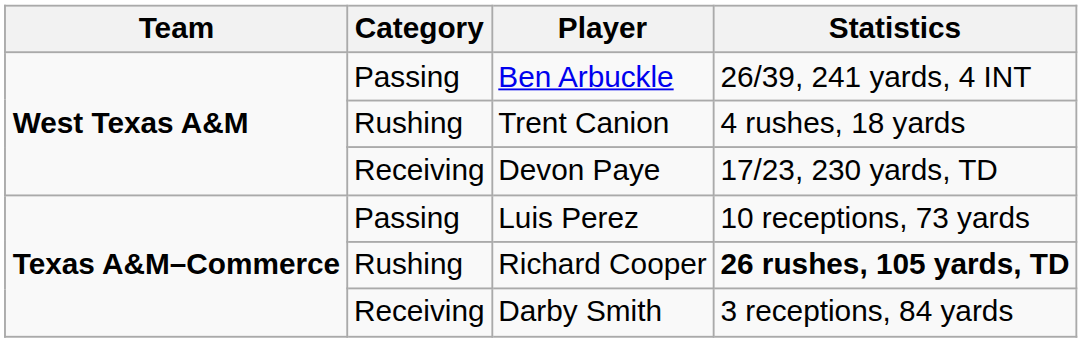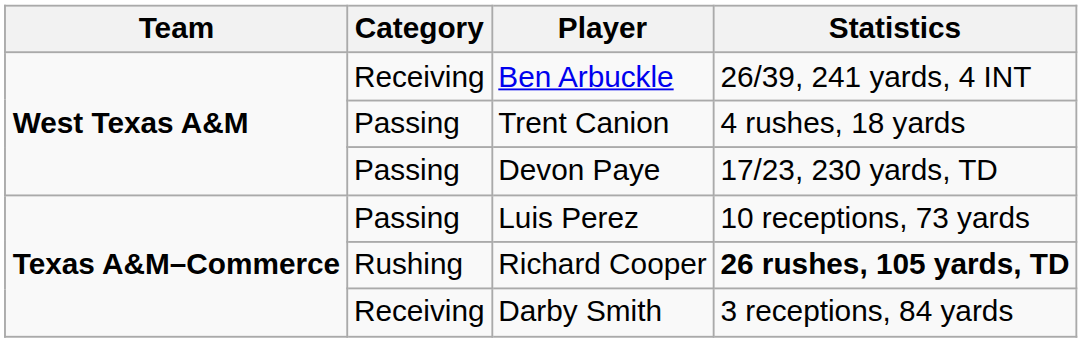(407, 76) Passing -> (419, 76) Receiving
(408, 123) Rushing -> (407, 123) Passing
(419, 170) Receiving -> (407, 170) Passing
